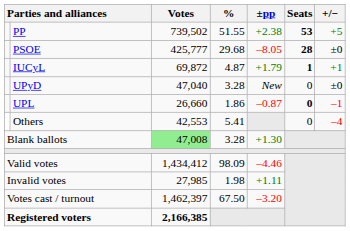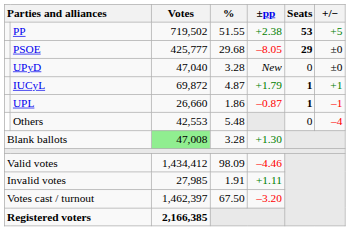(189, 31) 739,502 -> (189, 31) 719,502
(307, 49) 28 -> (307, 49) 29
rows swapped: (29, 67) <-> (27, 85)
(309, 103) 0 -> (309, 103) 1
(235, 121) 5.41 -> (235, 121) 5.48
(235, 180) 1.98 -> (235, 180) 1.91
